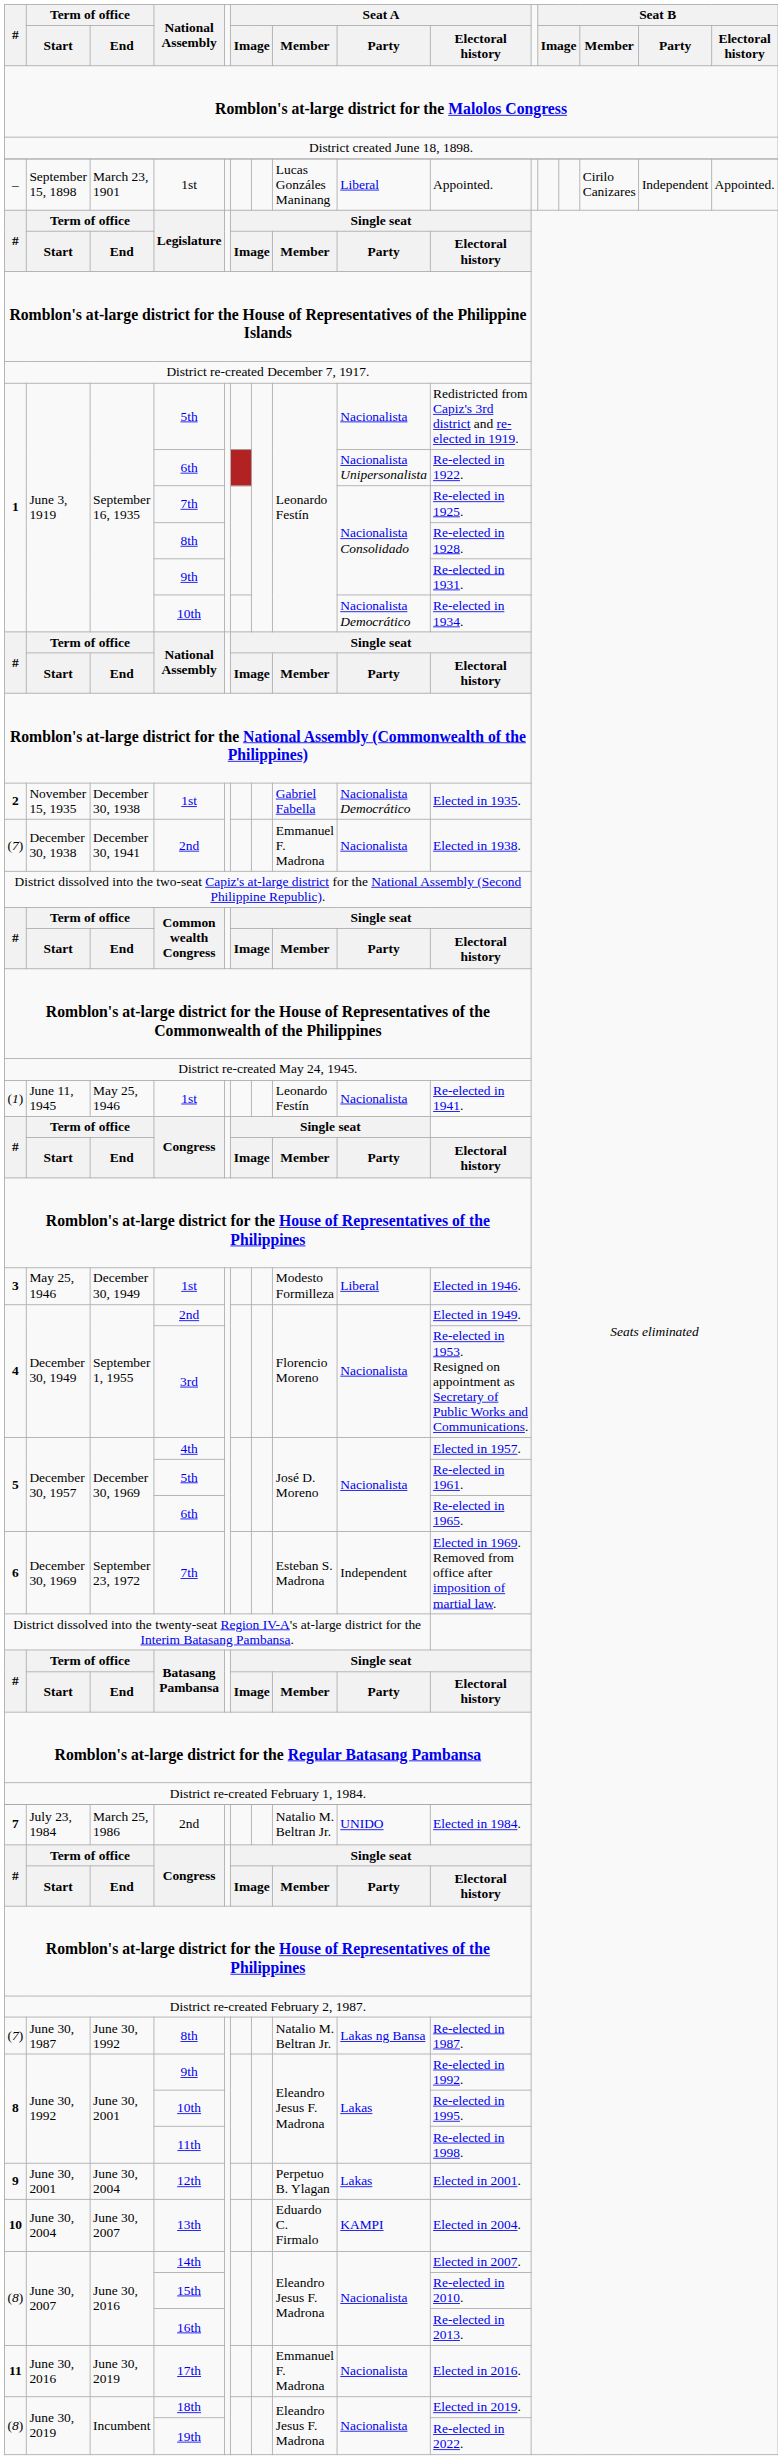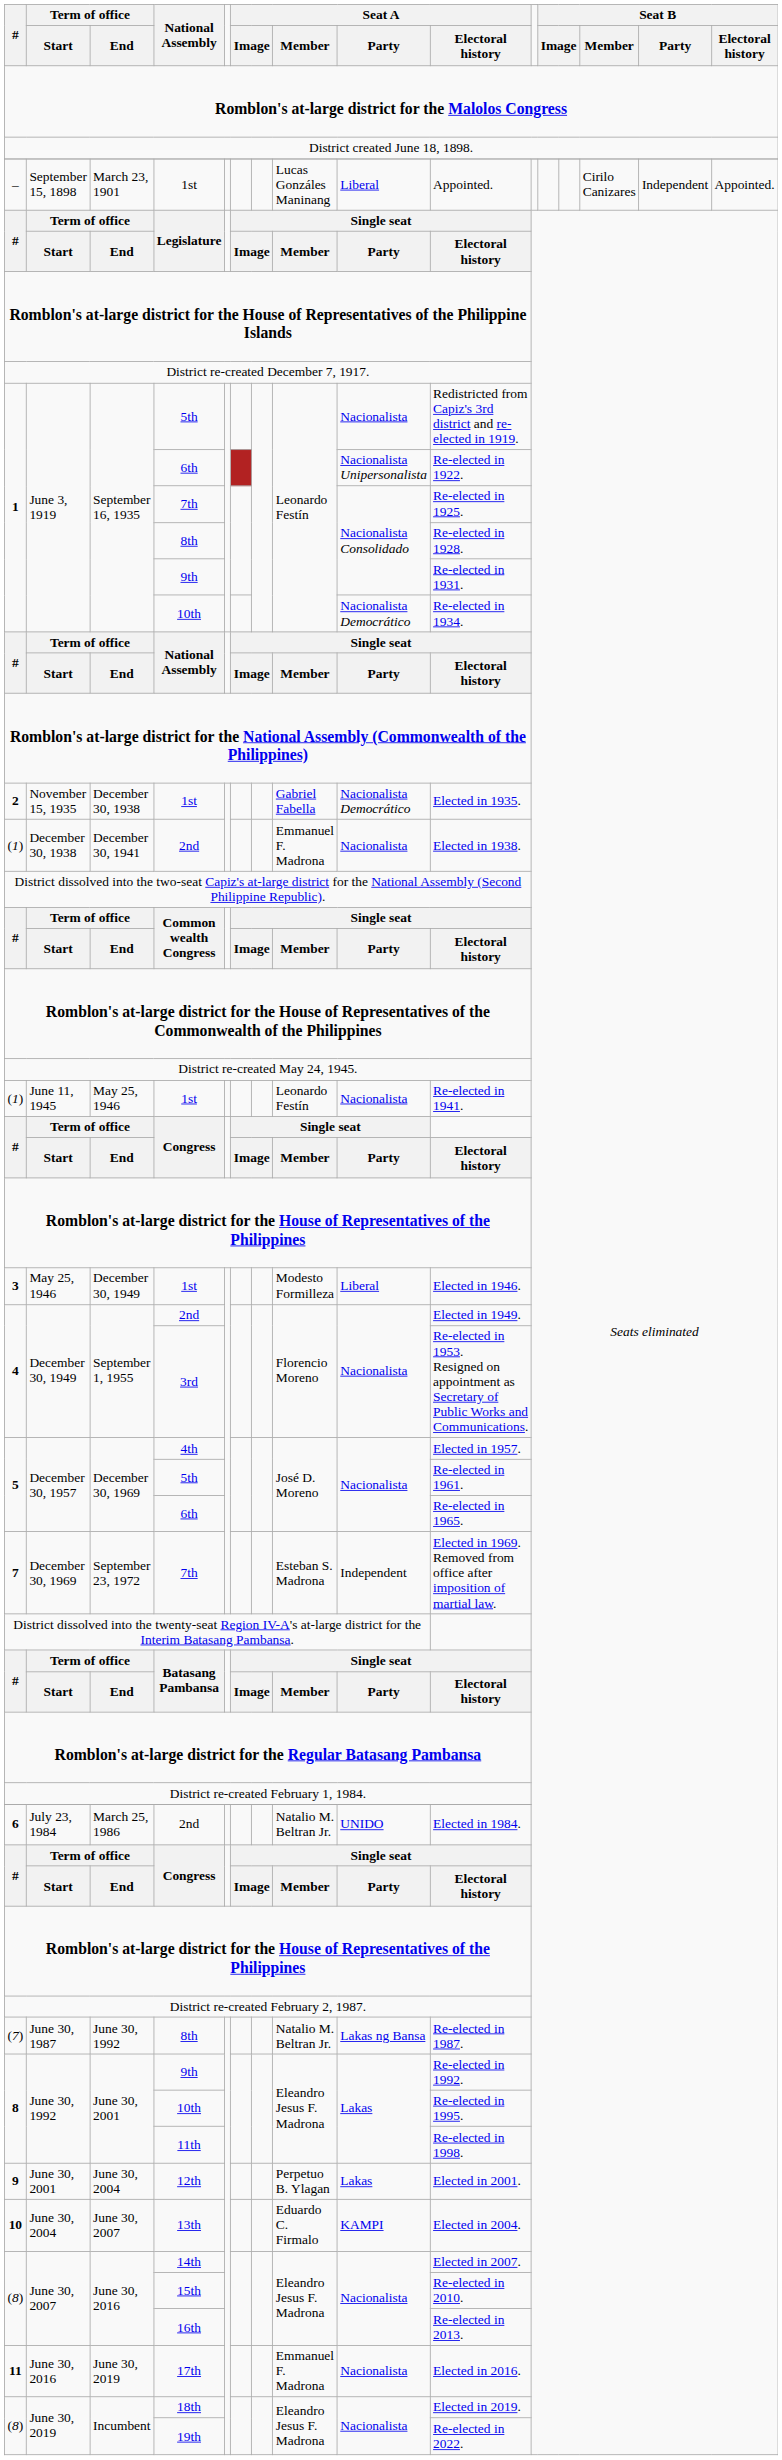(15, 845) (7) -> (15, 845) (1)
(15, 1572) 6 -> (15, 1572) 7
(15, 1824) 7 -> (15, 1824) 6
